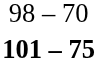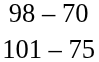(49, 49) bold -> (49, 49) normal
